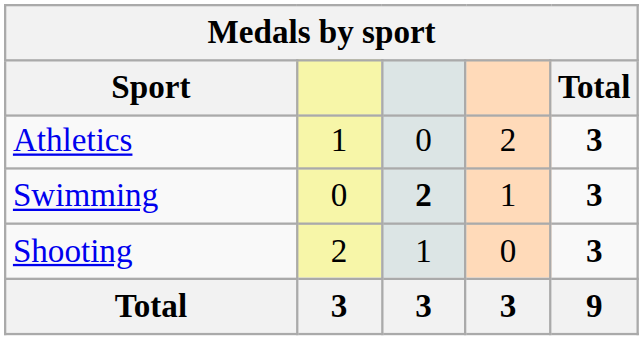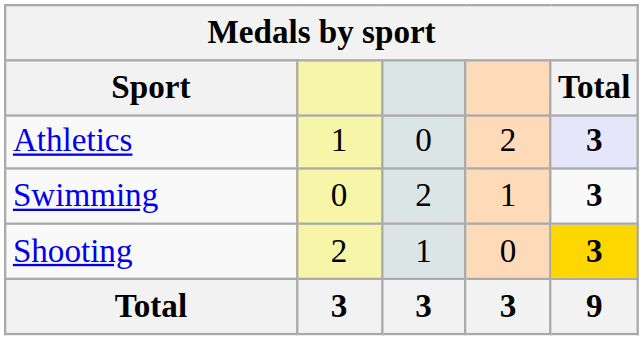(594, 141) no background -> (594, 141) lavender background
(423, 196) bold -> (423, 196) normal
(594, 250) no background -> (594, 250) gold background
